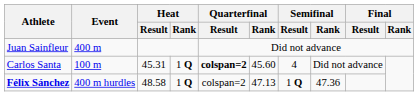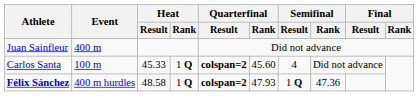(154, 65) 45.31 -> (154, 65) 45.33
(224, 83) normal -> (224, 83) bold
(264, 83) 47.13 -> (264, 83) 47.93
